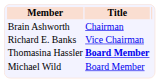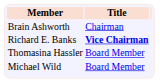(115, 40) normal -> (117, 40) bold
(117, 53) bold -> (115, 53) normal
